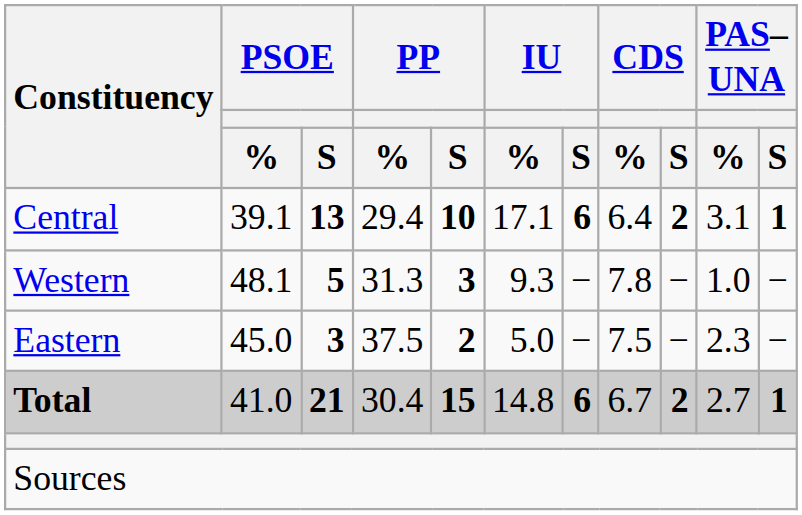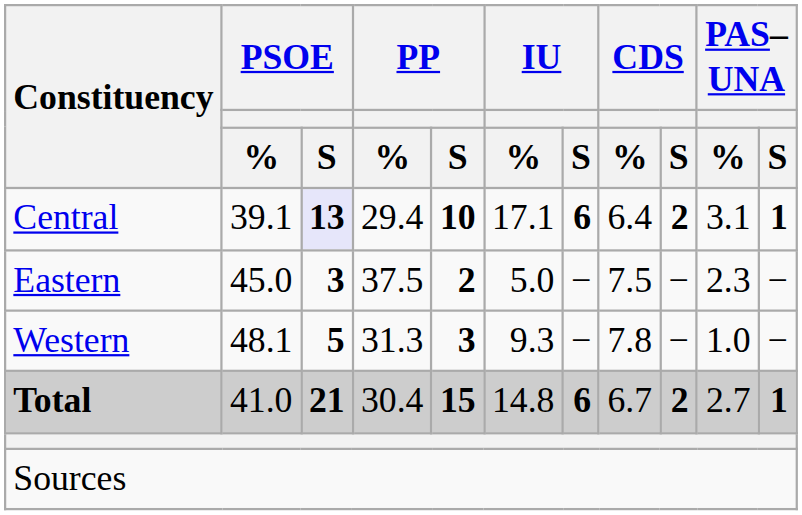(327, 218) no background -> (327, 218) lavender background
rows swapped: (67, 340) <-> (71, 279)
